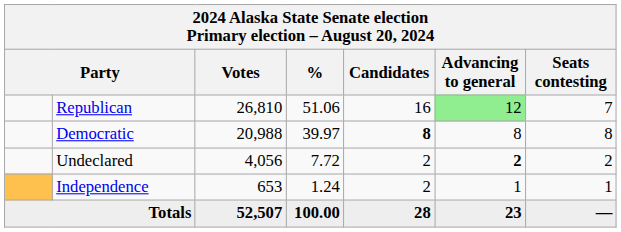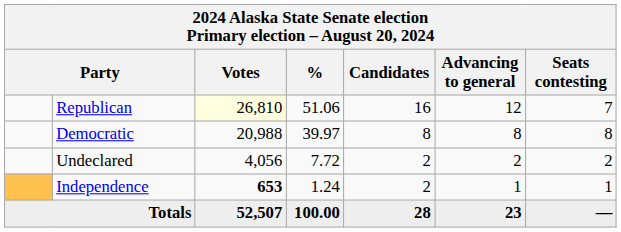(259, 107) no background -> (259, 107) lightyellow background
(513, 107) lightgreen background -> (513, 107) no background
(427, 134) bold -> (427, 134) normal
(517, 160) bold -> (517, 160) normal
(270, 187) normal -> (270, 187) bold
